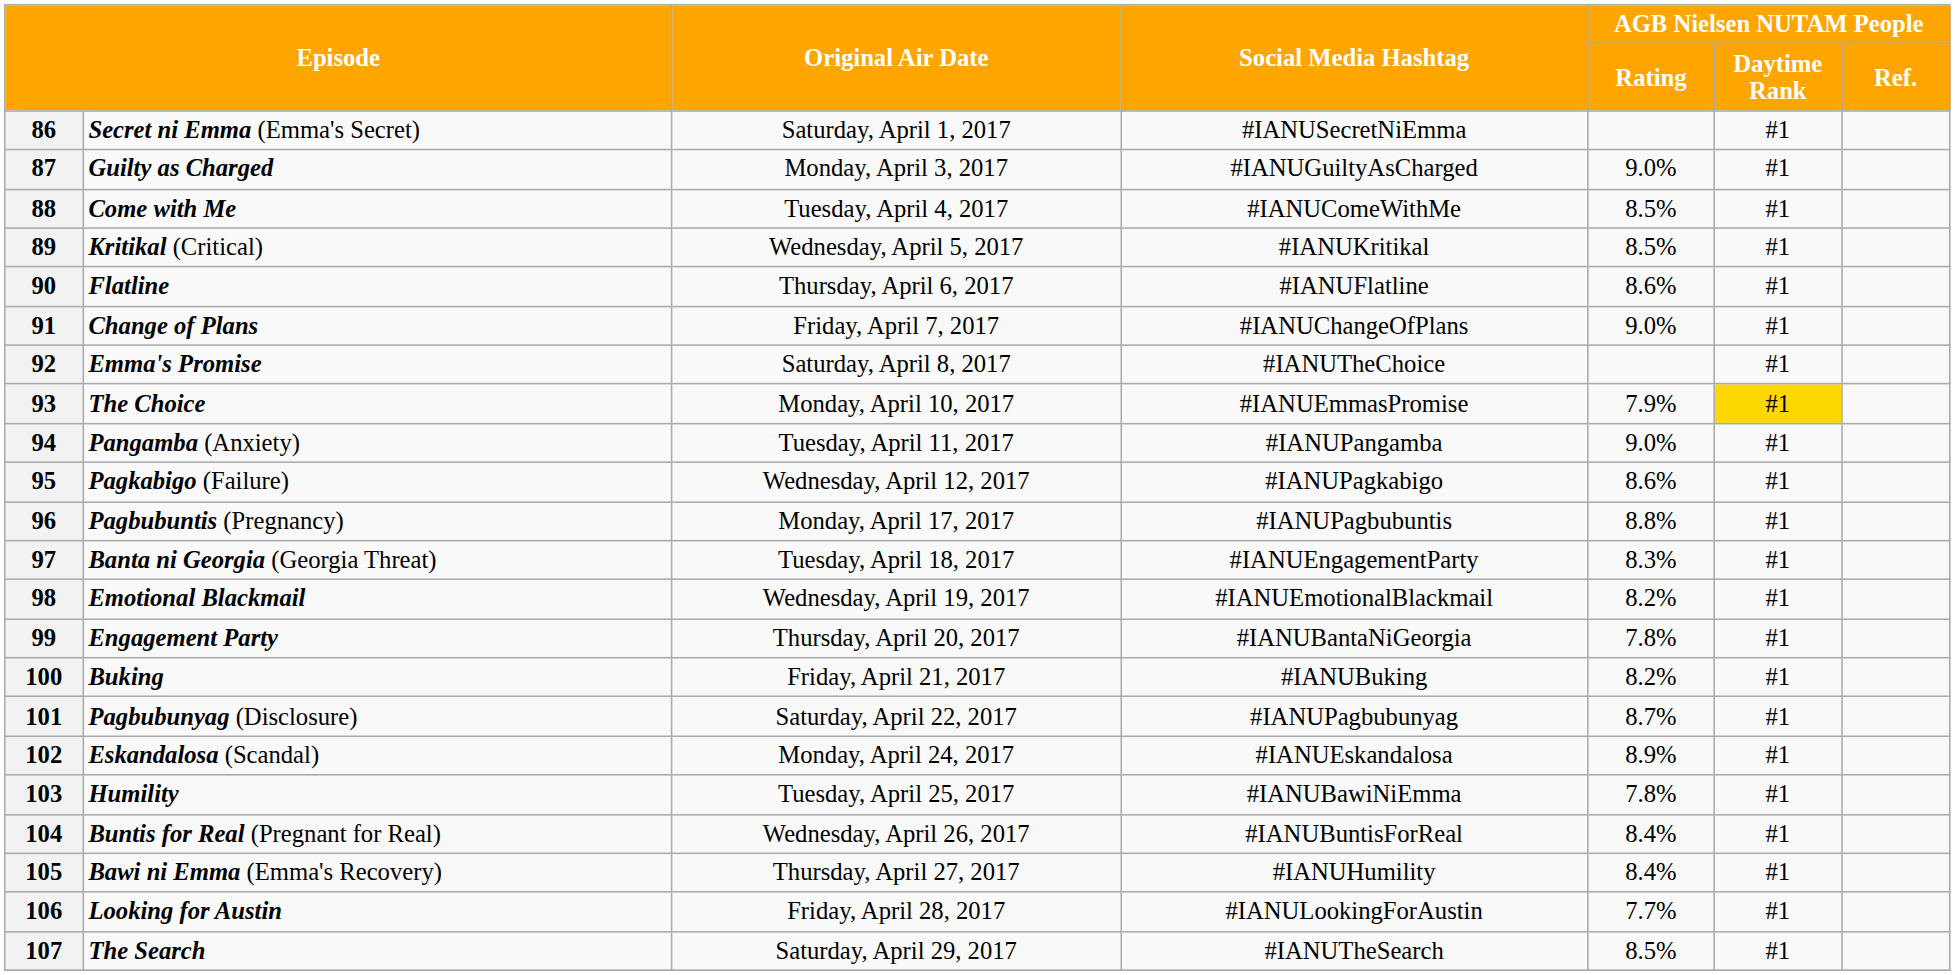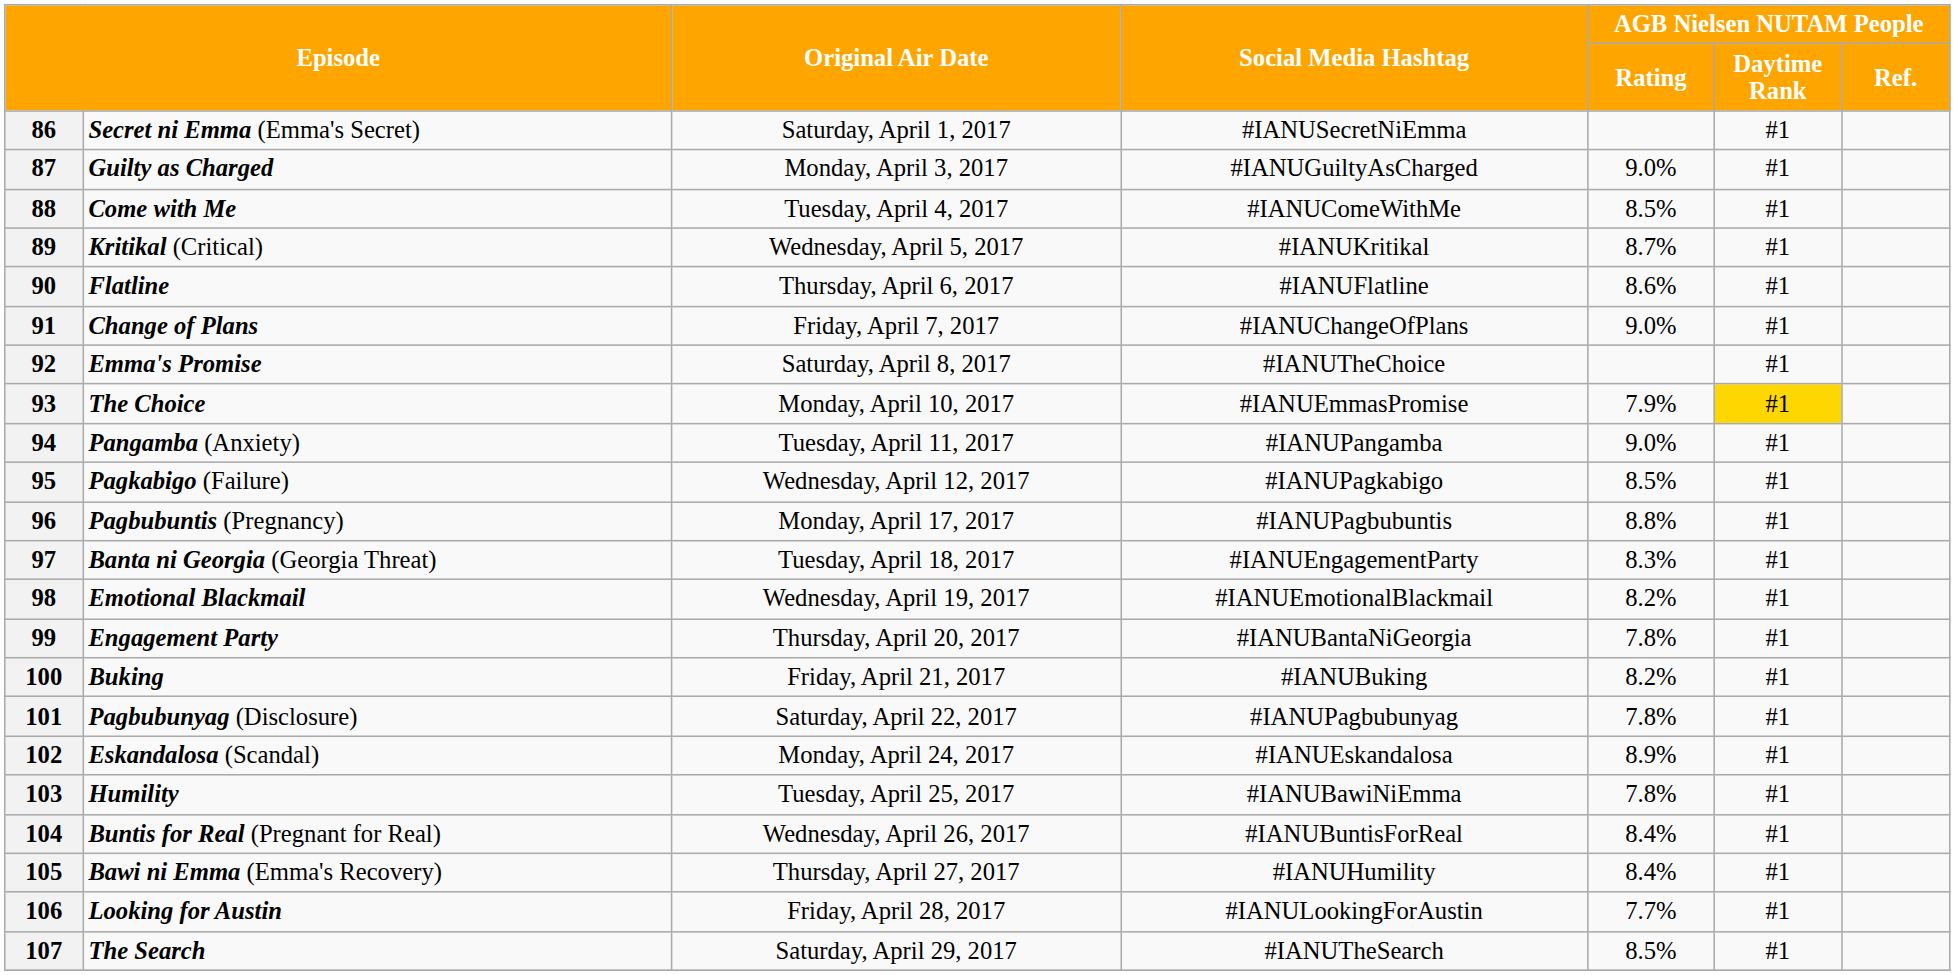(1651, 247) 8.5% -> (1651, 247) 8.7%
(1651, 481) 8.6% -> (1651, 481) 8.5%
(1651, 716) 8.7% -> (1651, 716) 7.8%
